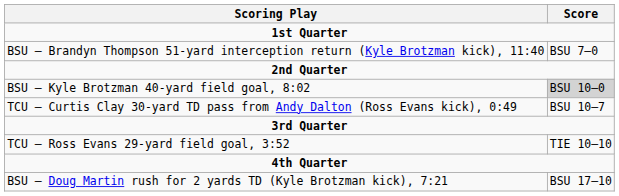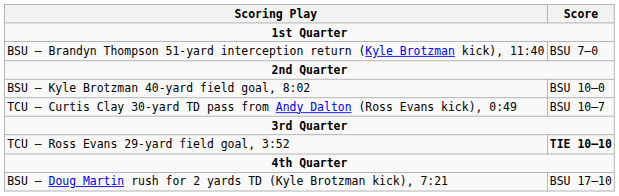(577, 88) lightgrey background -> (577, 88) no background
(581, 144) normal -> (581, 144) bold
